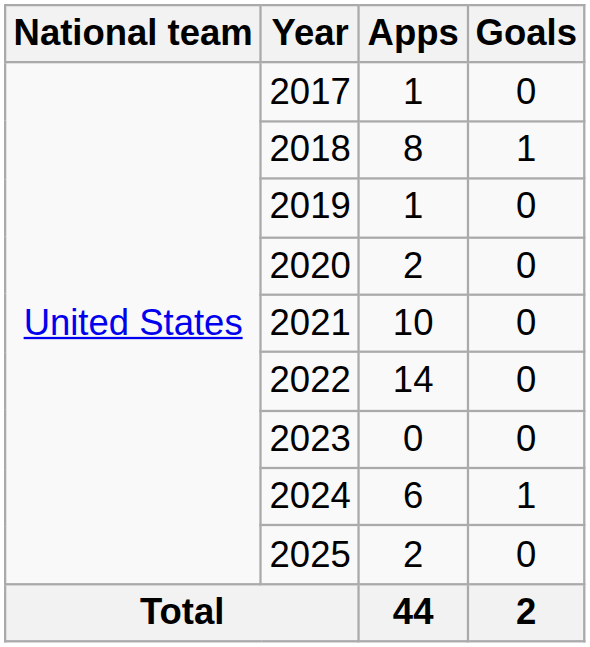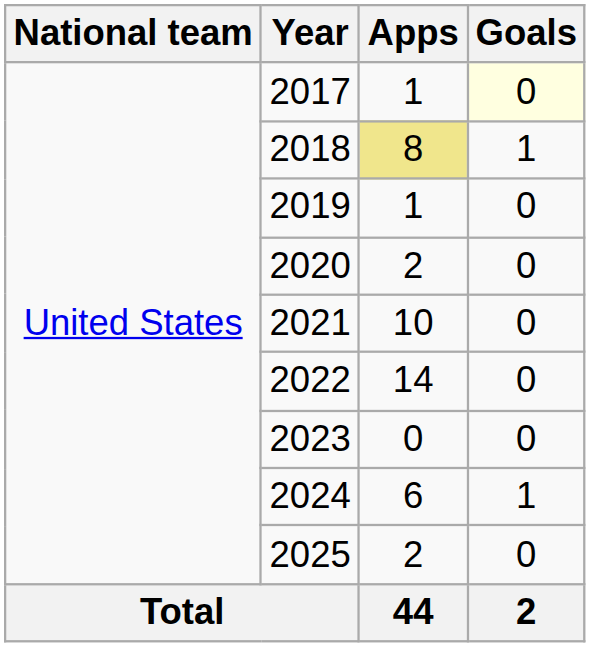(526, 91) no background -> (526, 91) lightyellow background
(413, 149) no background -> (413, 149) khaki background
